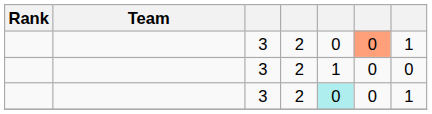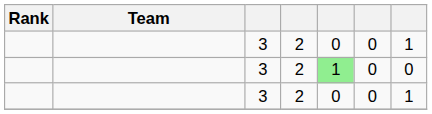(372, 44) lightsalmon background -> (372, 44) no background
(336, 70) no background -> (336, 70) lightgreen background
(336, 97) paleturquoise background -> (336, 97) no background
